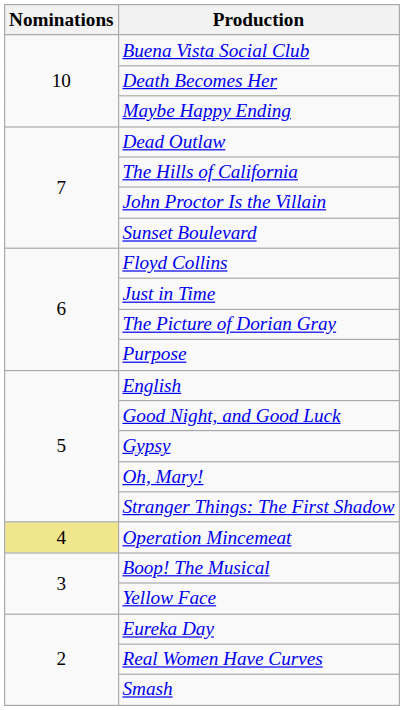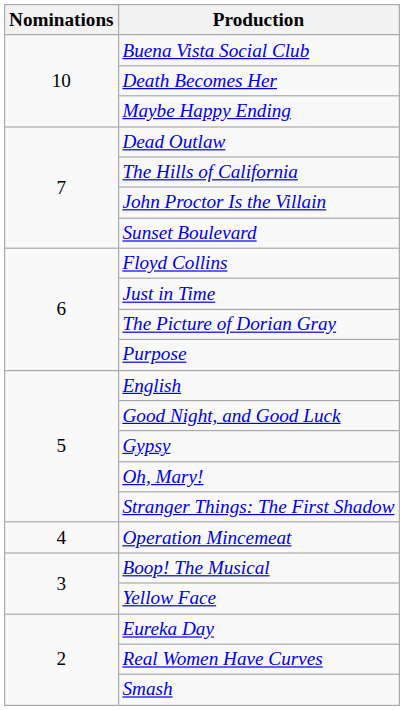(61, 537) khaki background -> (61, 537) no background
